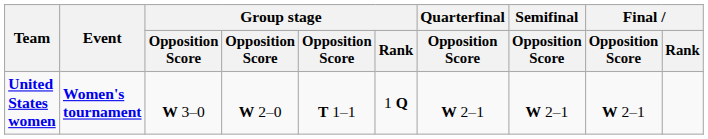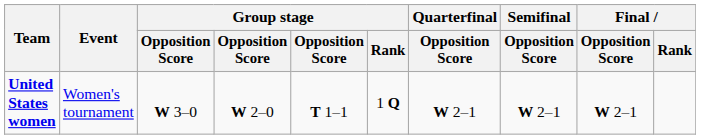(102, 103) bold -> (98, 103) normal
